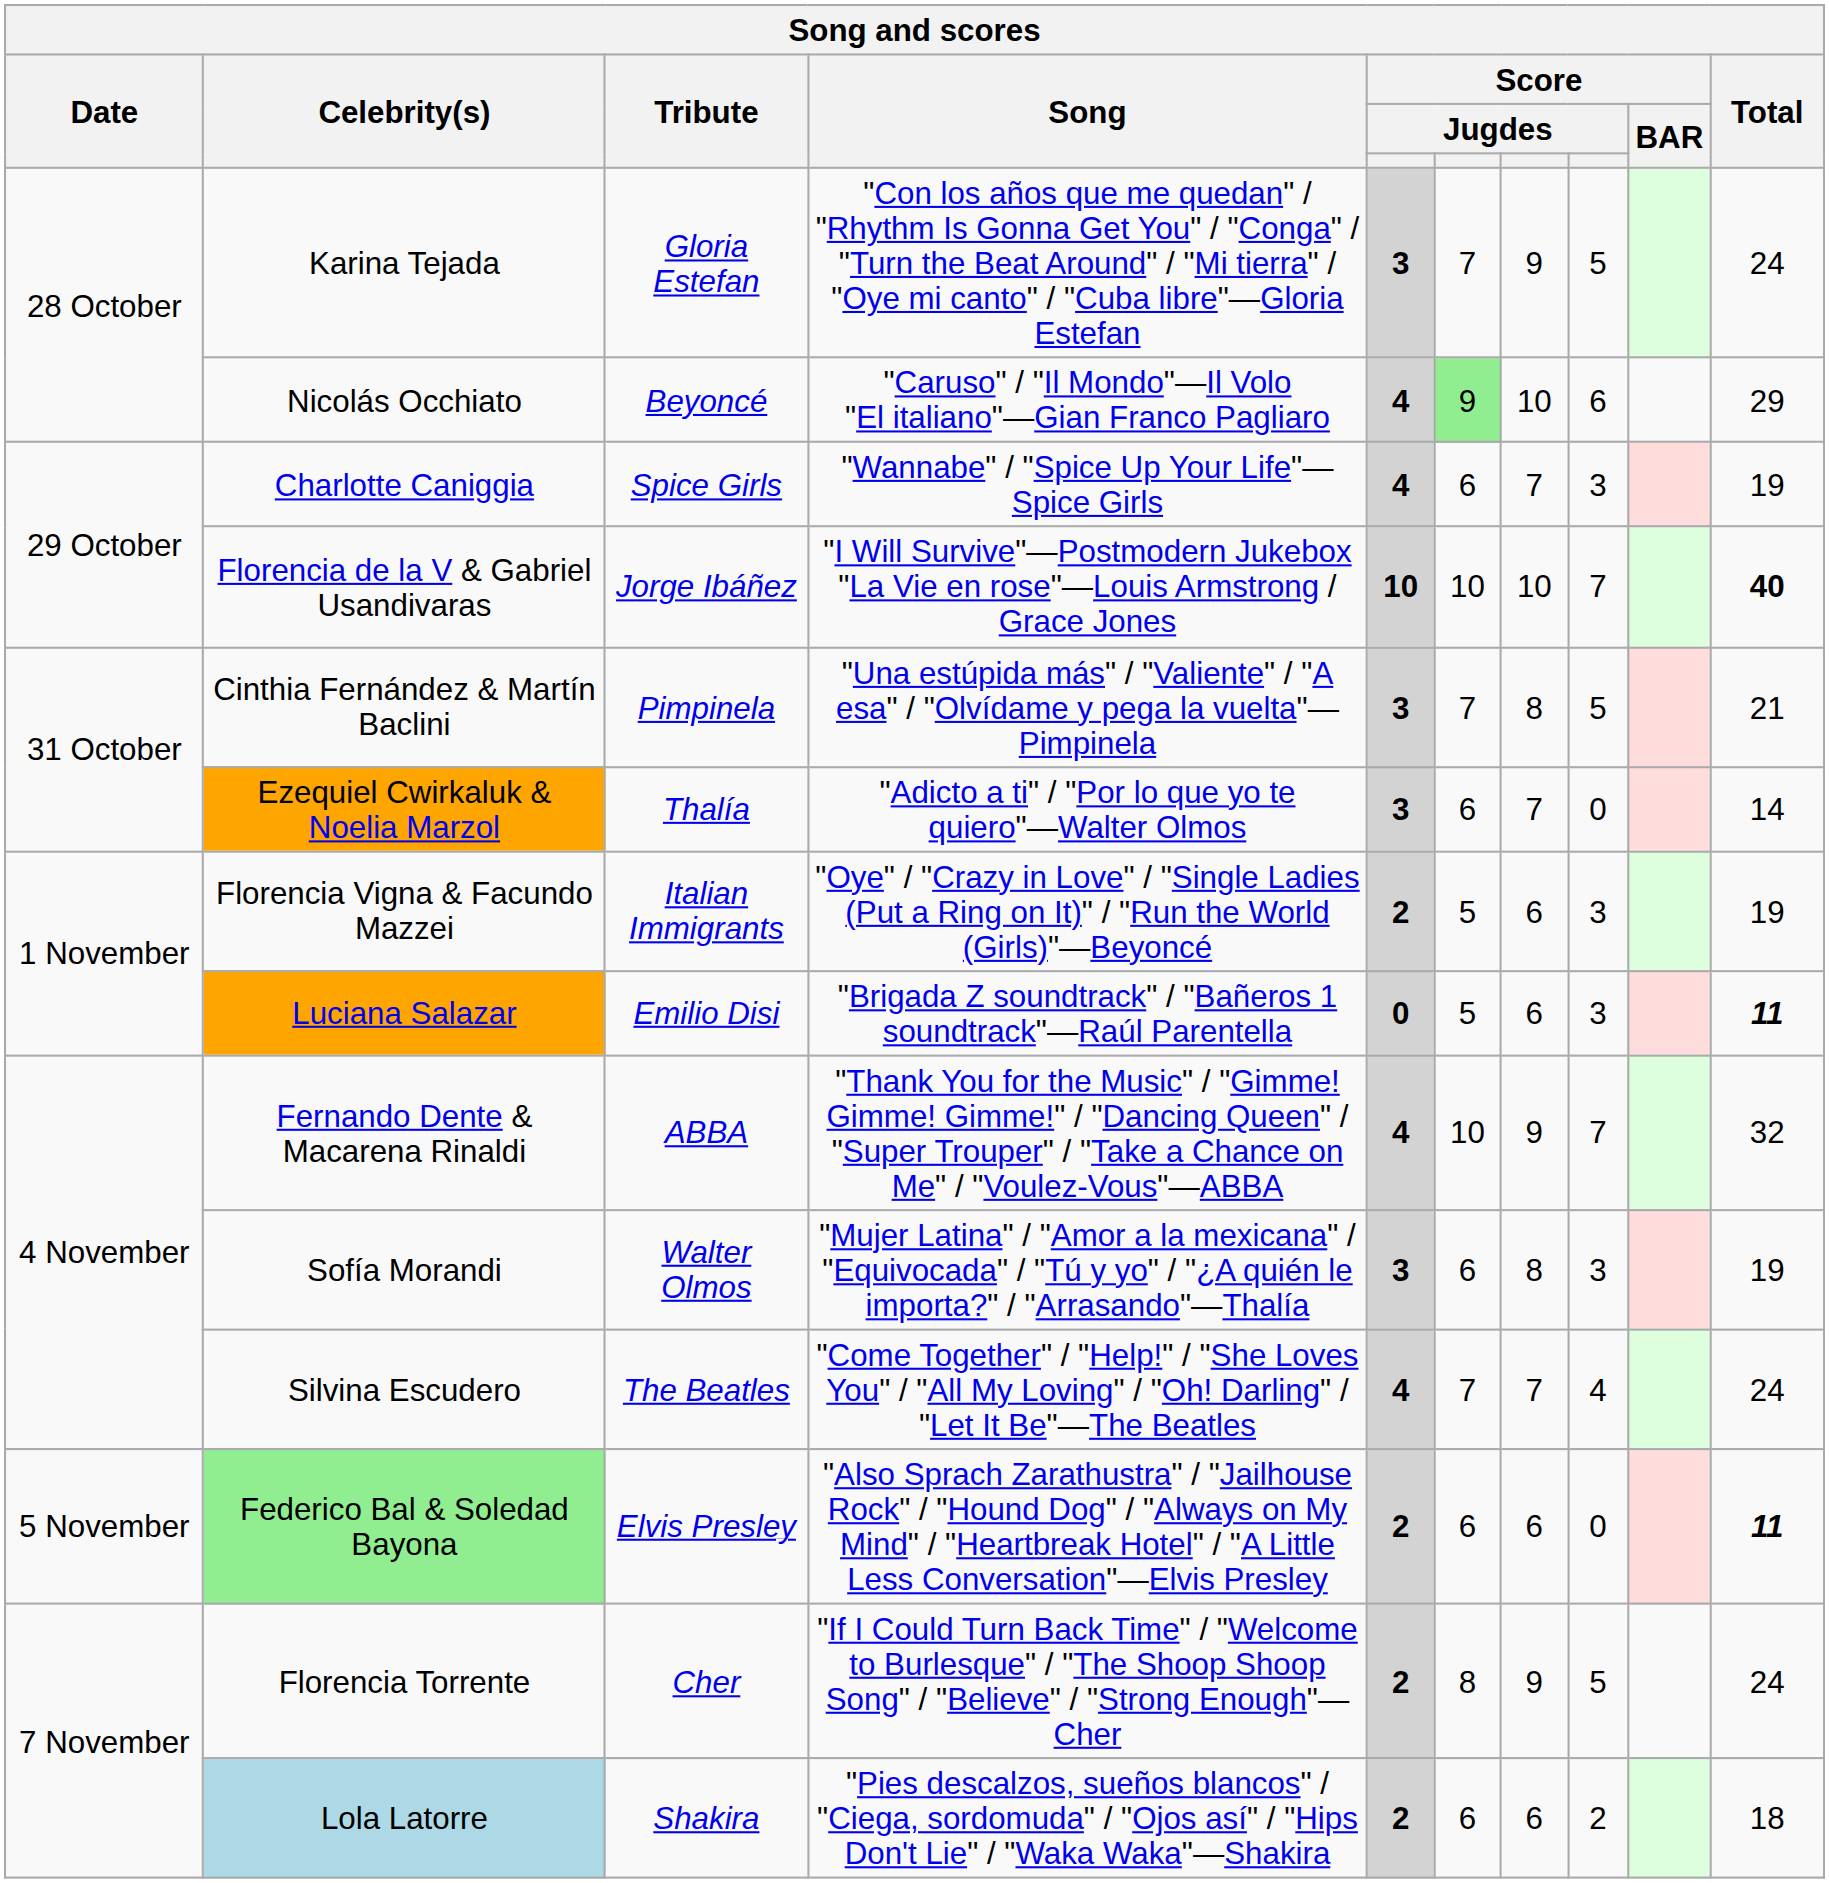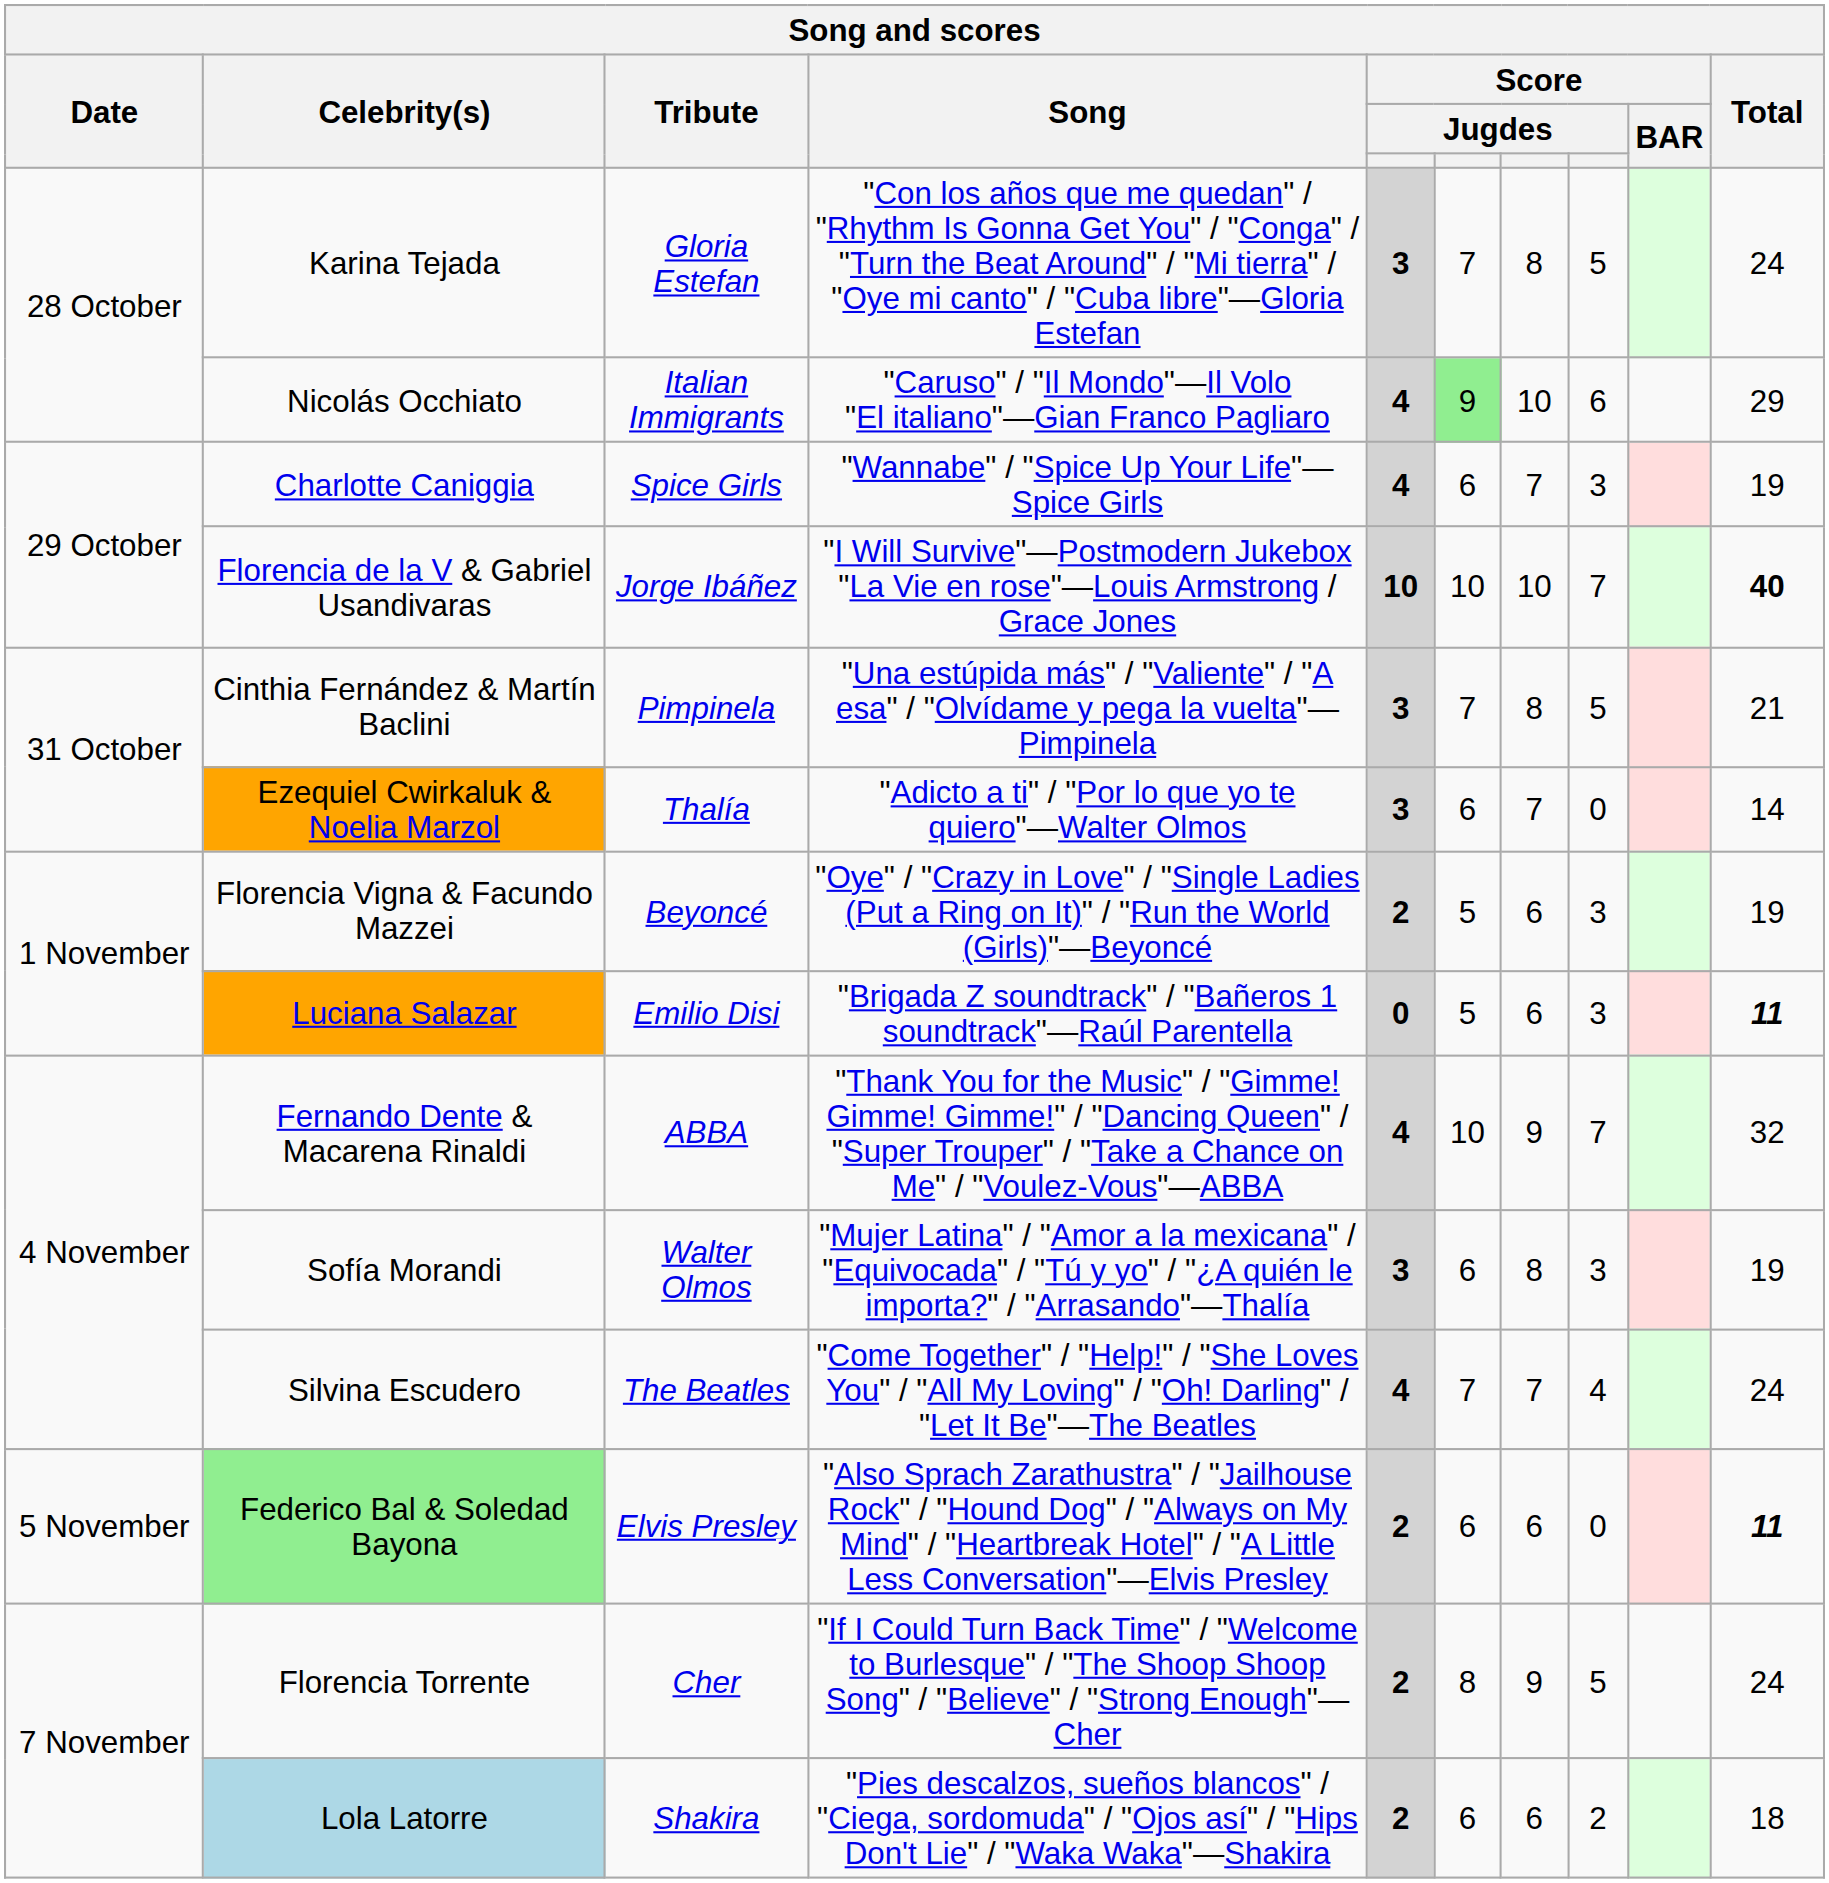(1534, 263) 9 -> (1534, 263) 8
(706, 400) Beyoncé -> (706, 400) Italian Immigrants
(706, 911) Italian Immigrants -> (706, 911) Beyoncé
